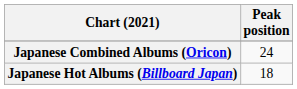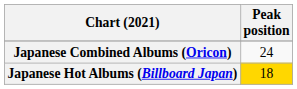(267, 73) no background -> (267, 73) gold background
